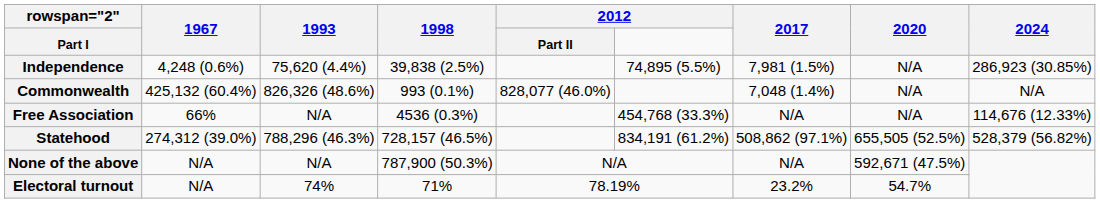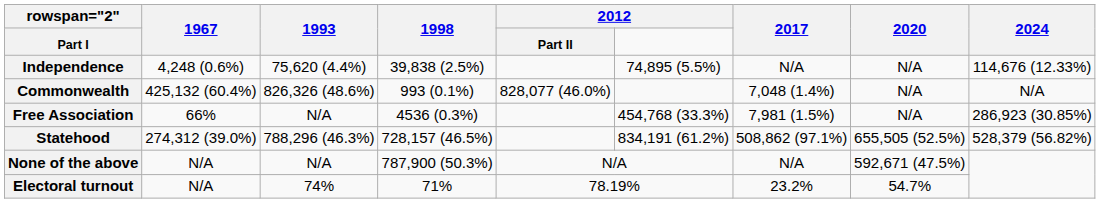(792, 67) 7,981 (1.5%) -> (792, 67) N/A
(1032, 67) 286,923 (30.85%) -> (1032, 67) 114,676 (12.33%)
(792, 114) N/A -> (792, 114) 7,981 (1.5%)
(1032, 114) 114,676 (12.33%) -> (1032, 114) 286,923 (30.85%)
